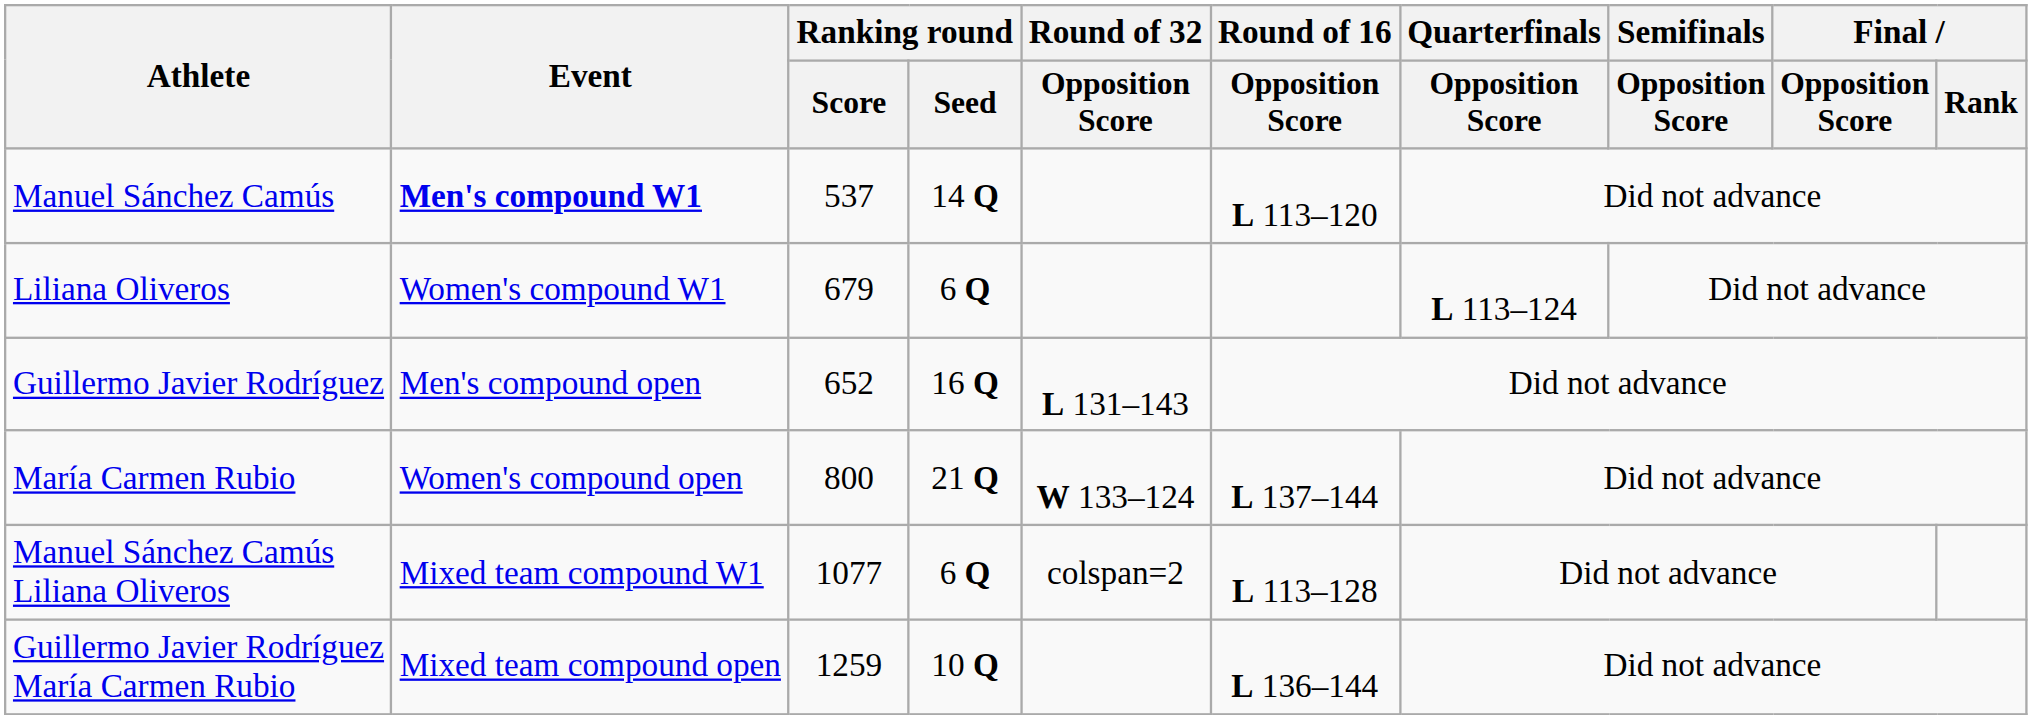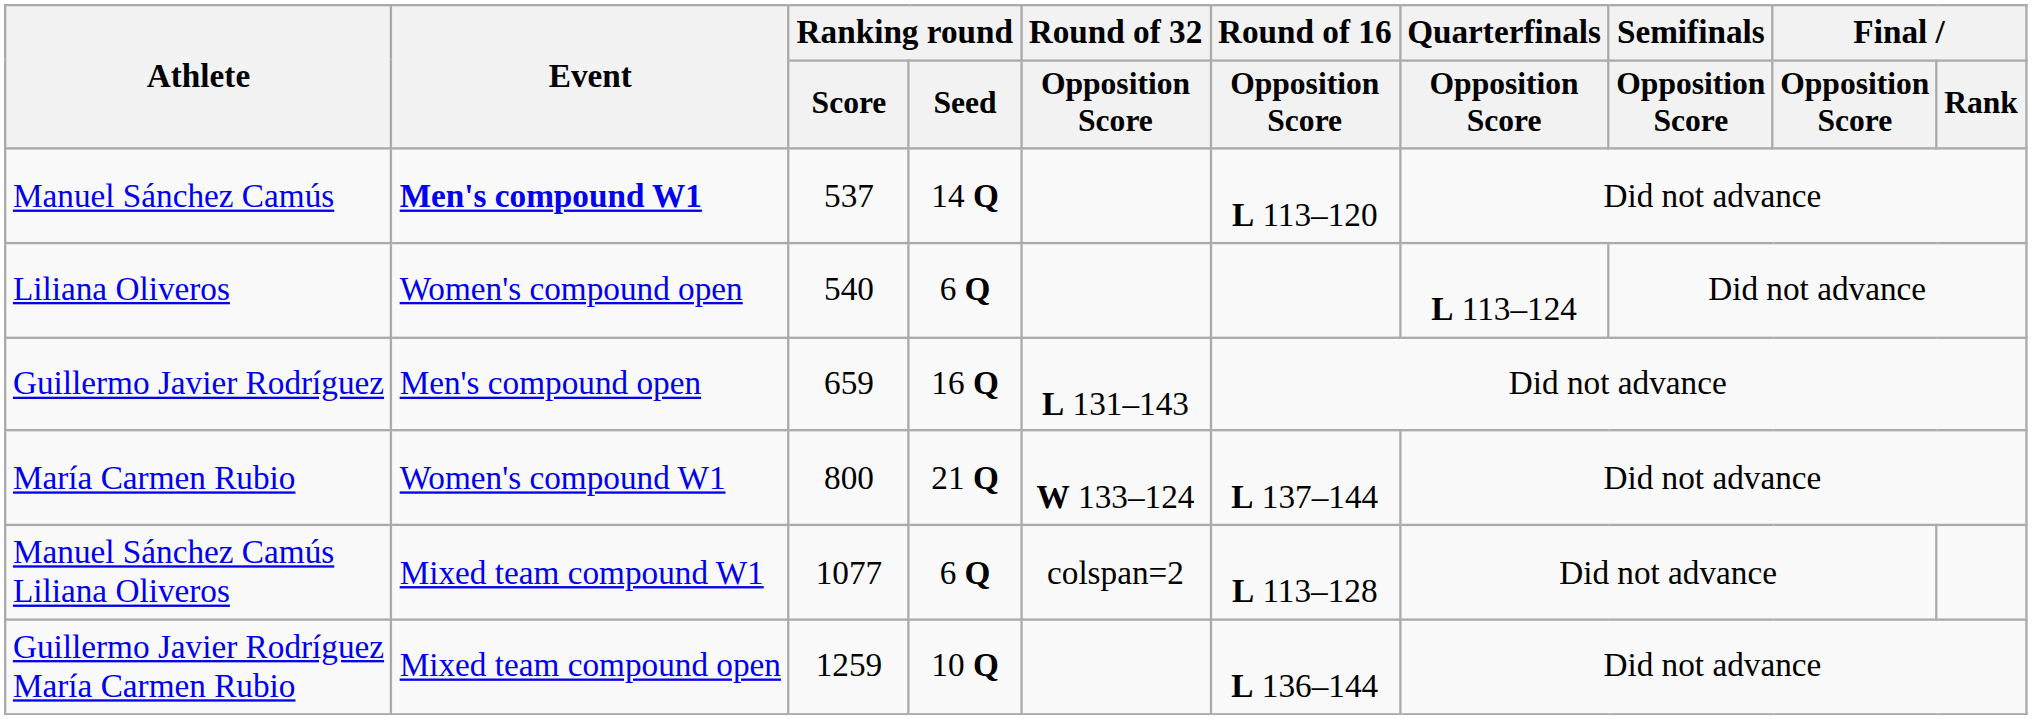(563, 289) Women's compound W1 -> (571, 289) Women's compound open
(849, 289) 679 -> (849, 289) 540
(849, 383) 652 -> (849, 383) 659
(571, 478) Women's compound open -> (563, 478) Women's compound W1
